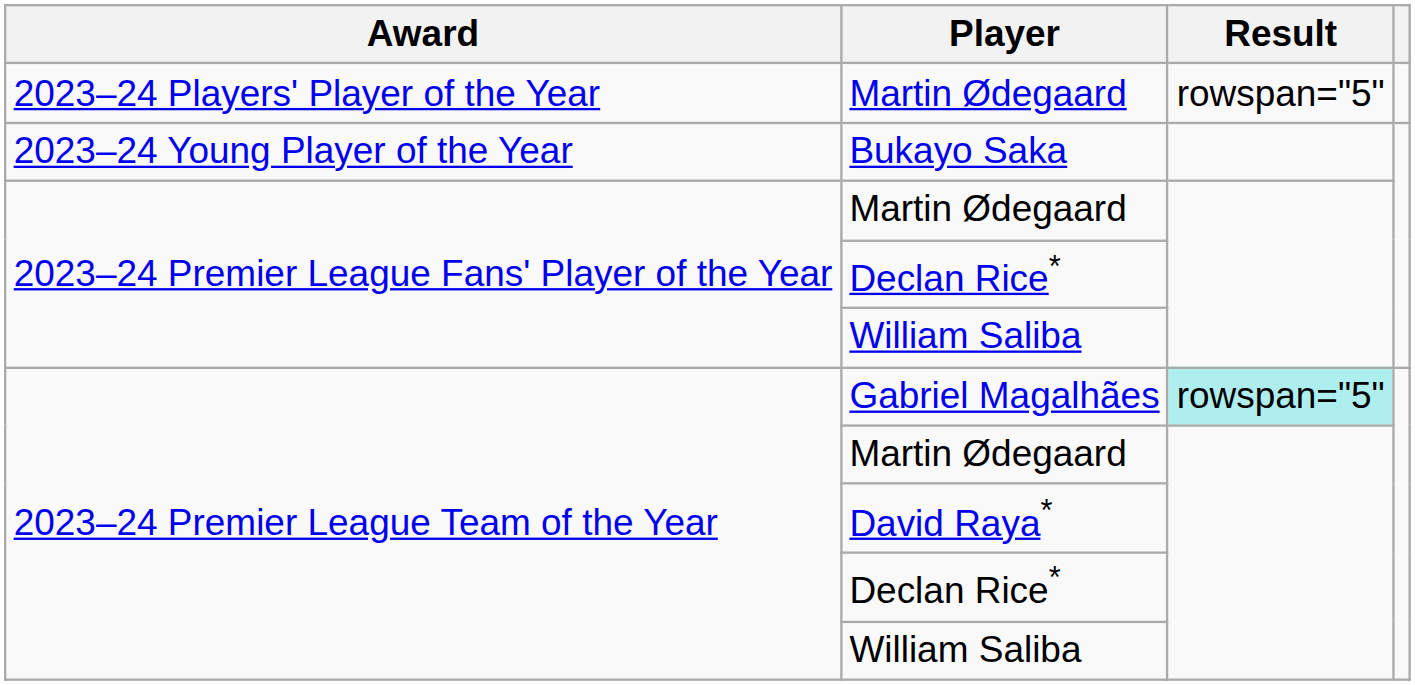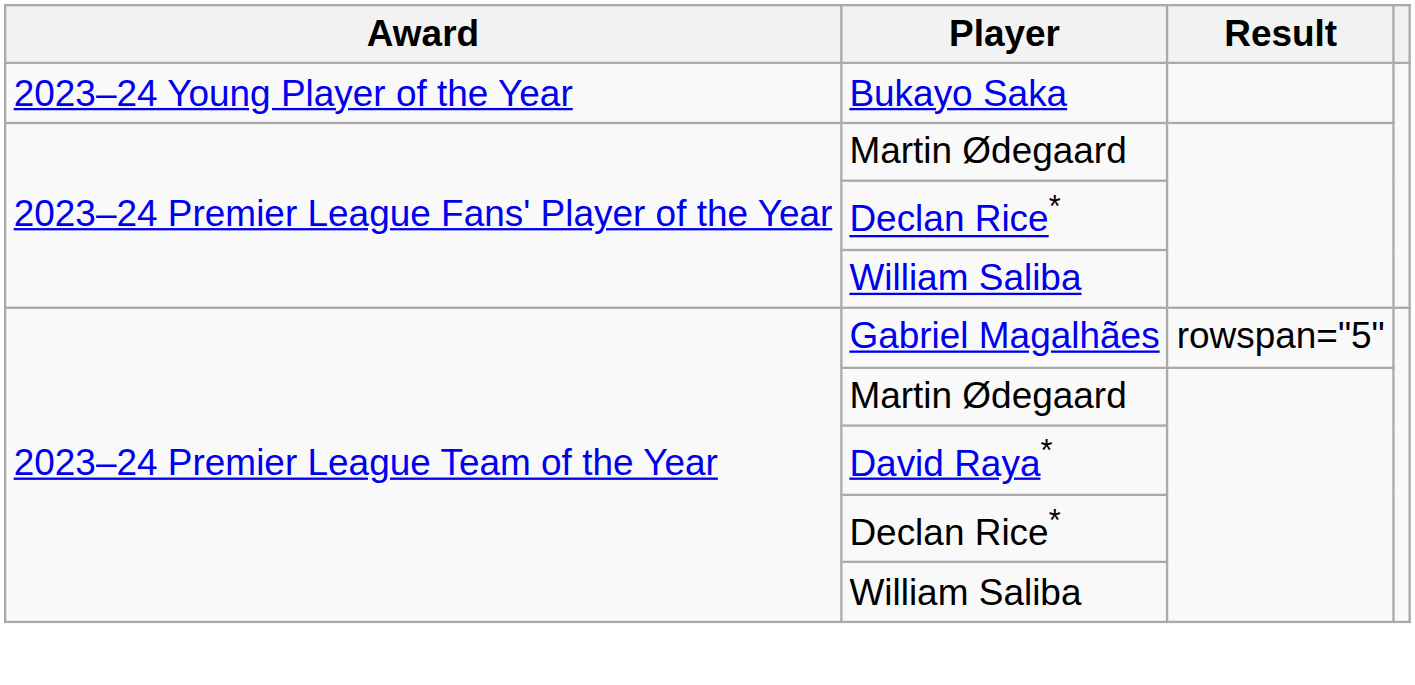- row: (307, 92)
(1281, 395) paleturquoise background -> (1281, 336) no background
